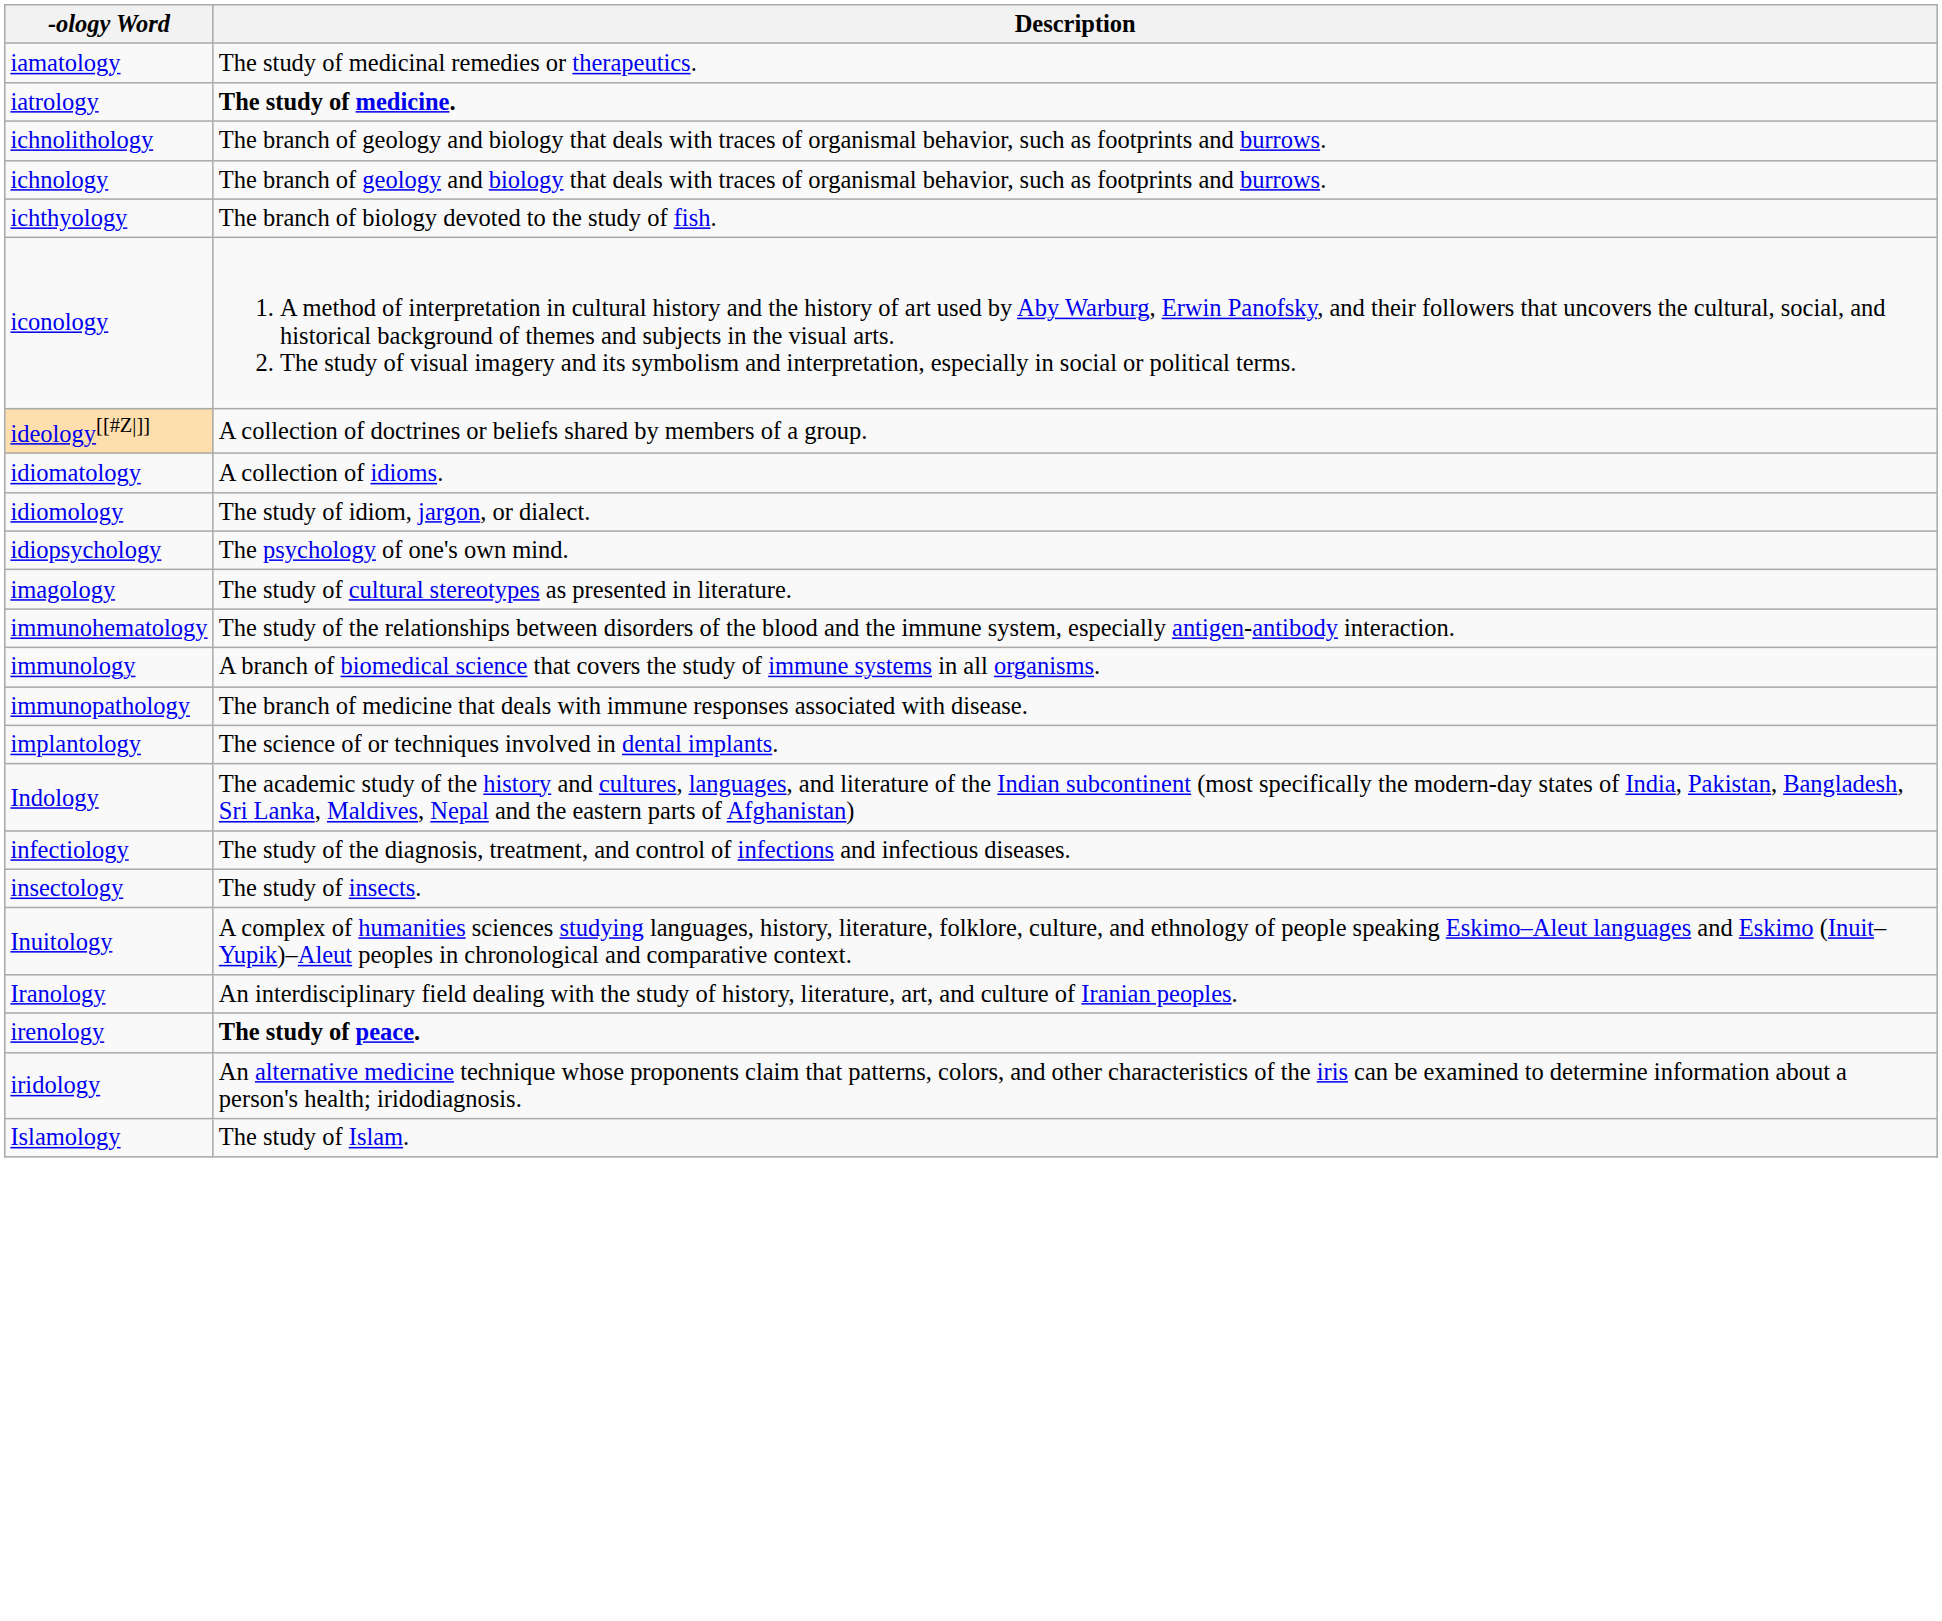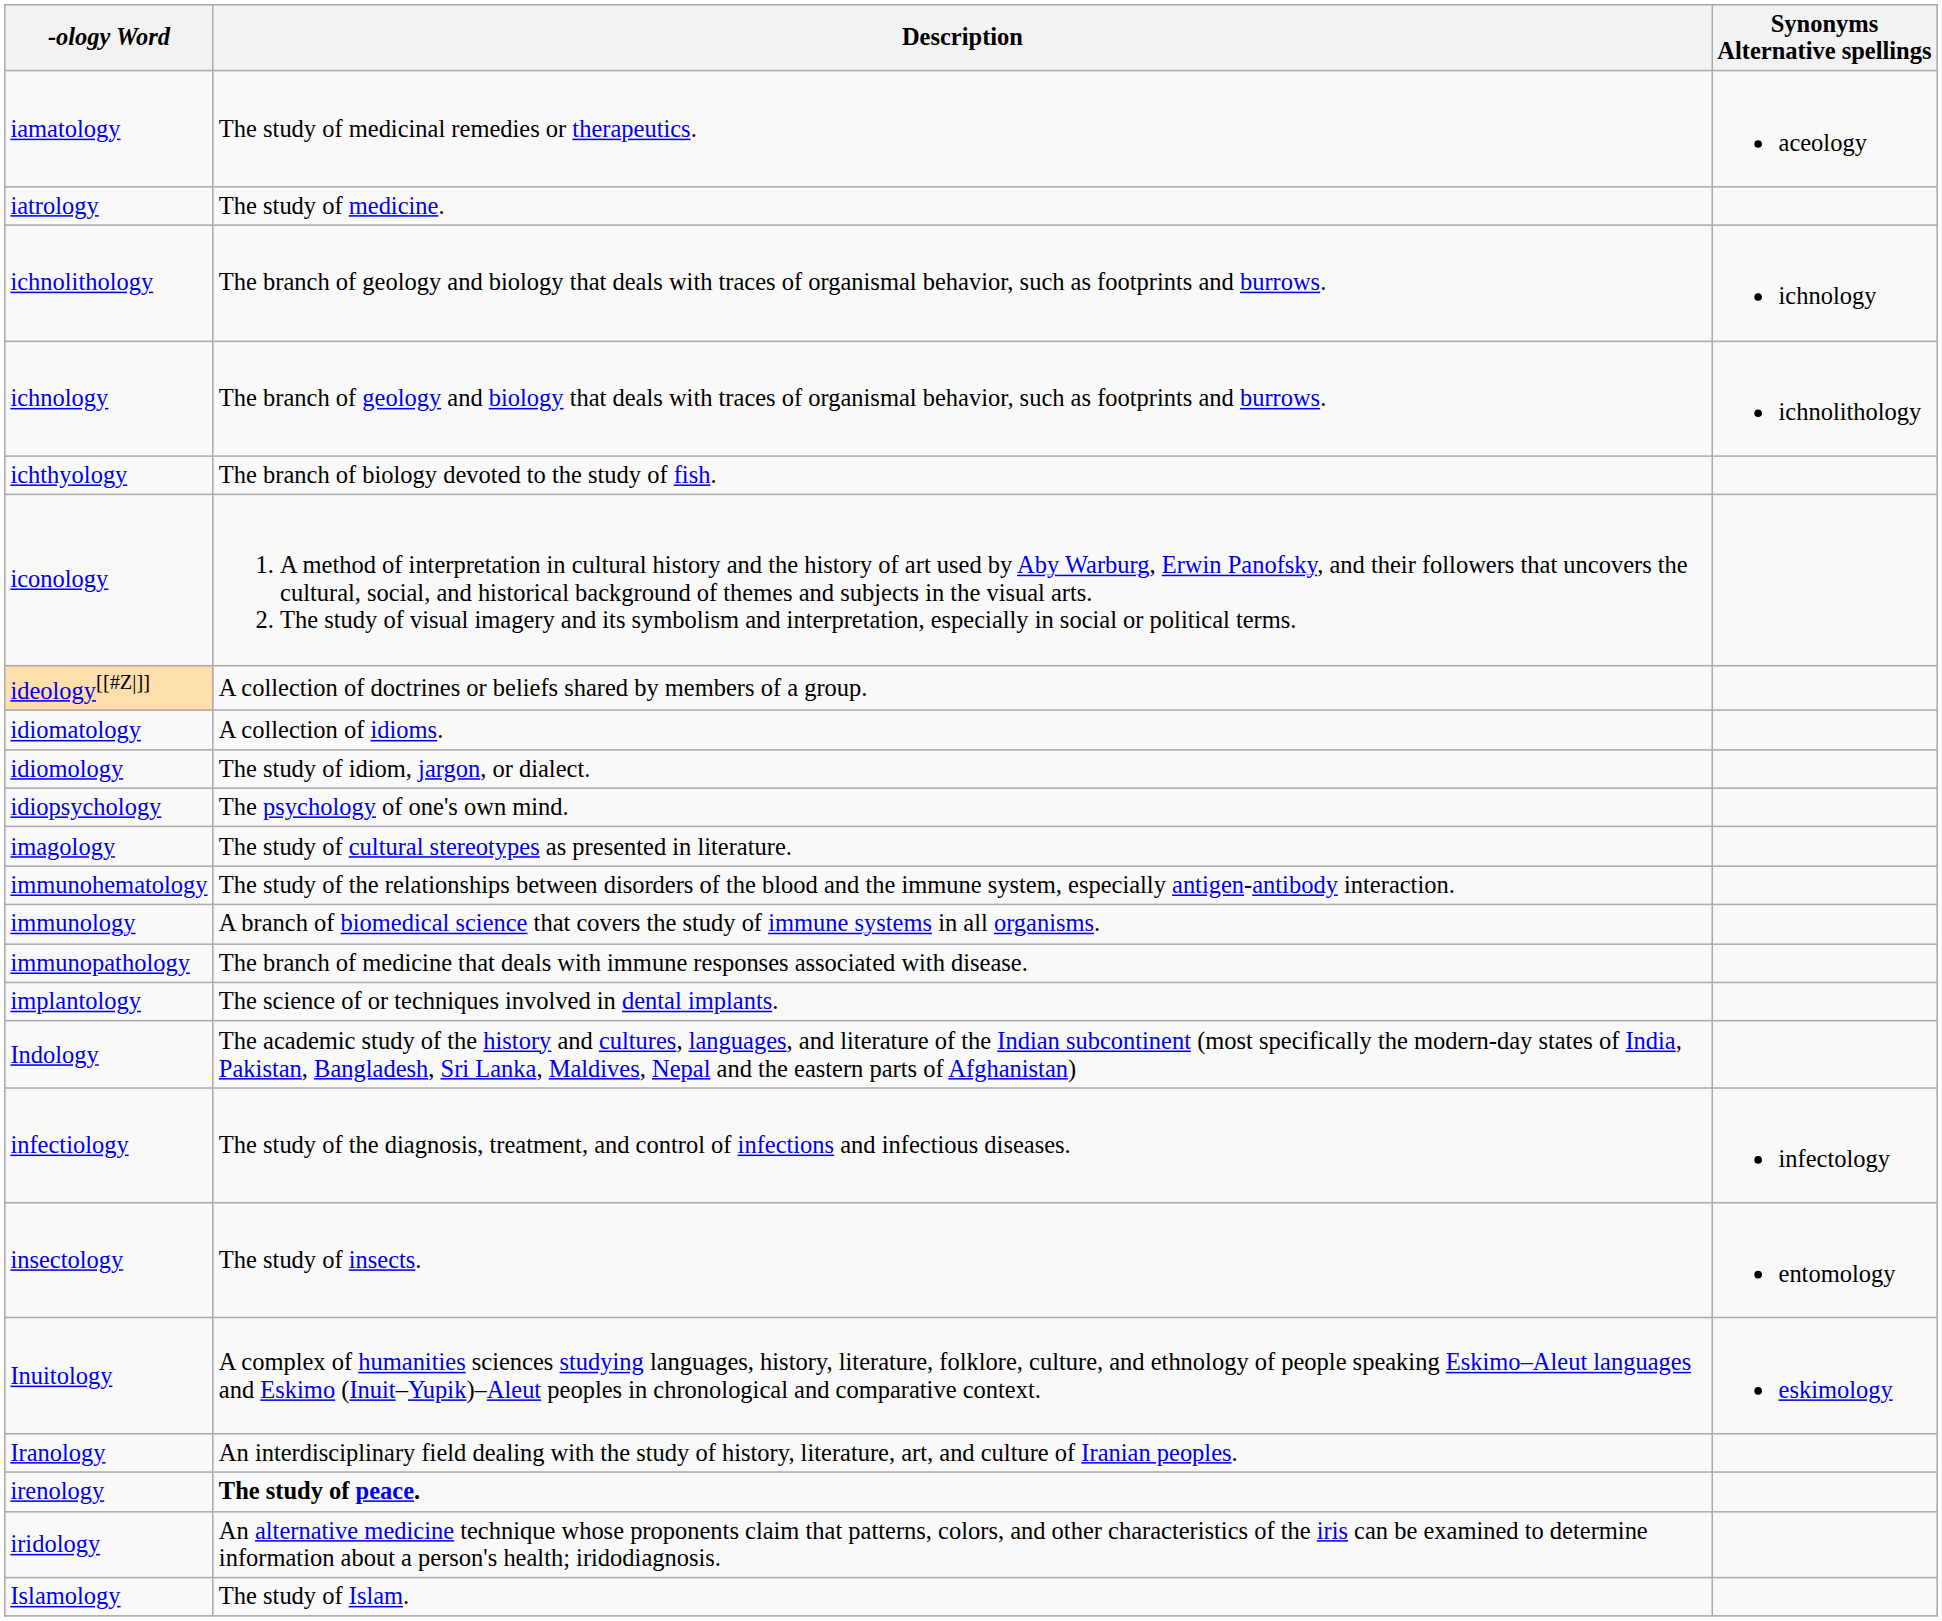+ column: (1824, 37)
(337, 101) bold -> (332, 205) normal
